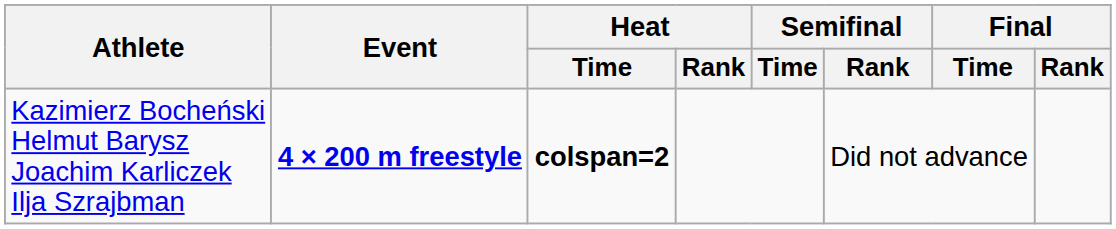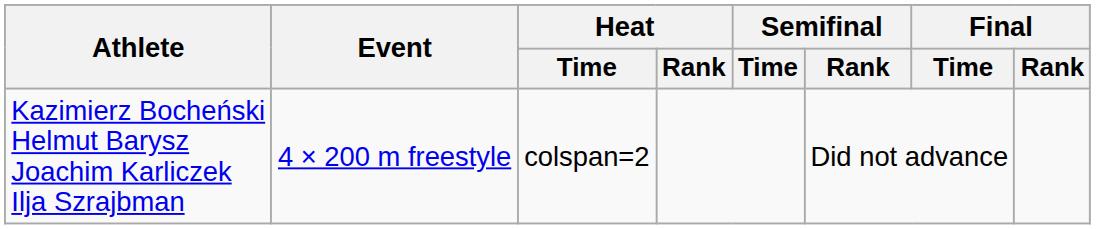(400, 157) bold -> (395, 157) normal
(602, 157) bold -> (587, 157) normal
